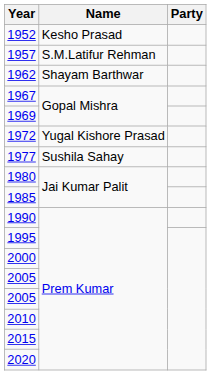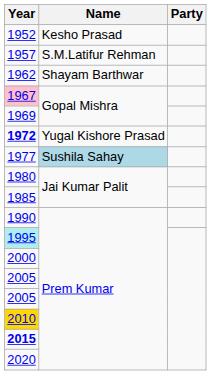(22, 95) no background -> (22, 95) pink background
(22, 136) normal -> (22, 136) bold
(83, 156) no background -> (83, 156) lightblue background
(22, 237) no background -> (22, 237) paleturquoise background
(22, 319) no background -> (22, 319) gold background
(22, 339) normal -> (22, 339) bold
